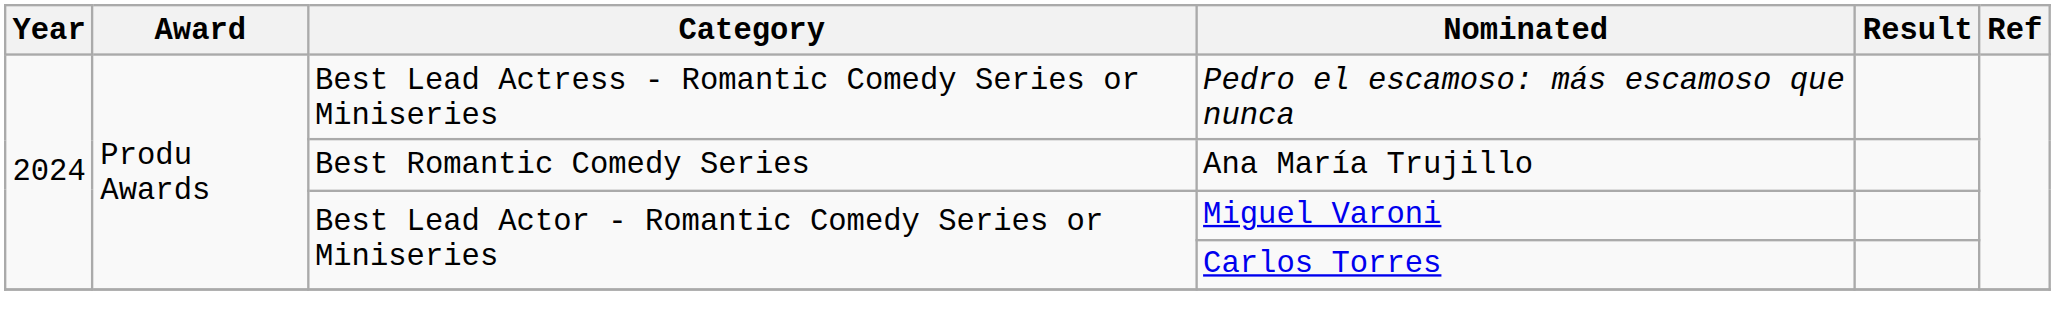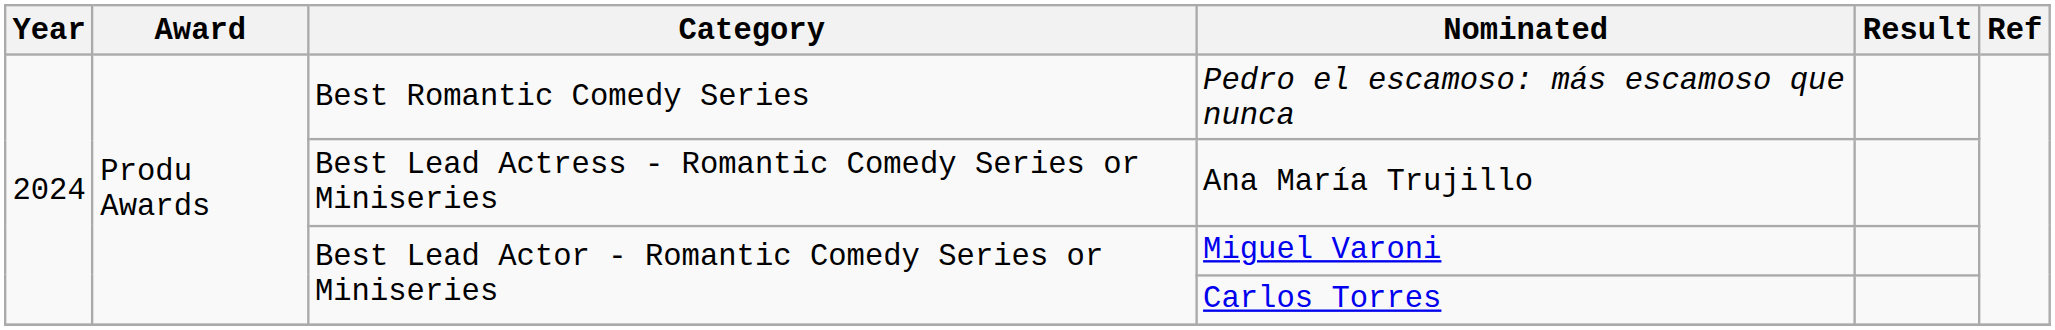(727, 97) Best Lead Actress - Romantic Comedy Series or Miniseries -> (562, 97) Best Romantic Comedy Series
(562, 165) Best Romantic Comedy Series -> (727, 183) Best Lead Actress - Romantic Comedy Series or Miniseries
